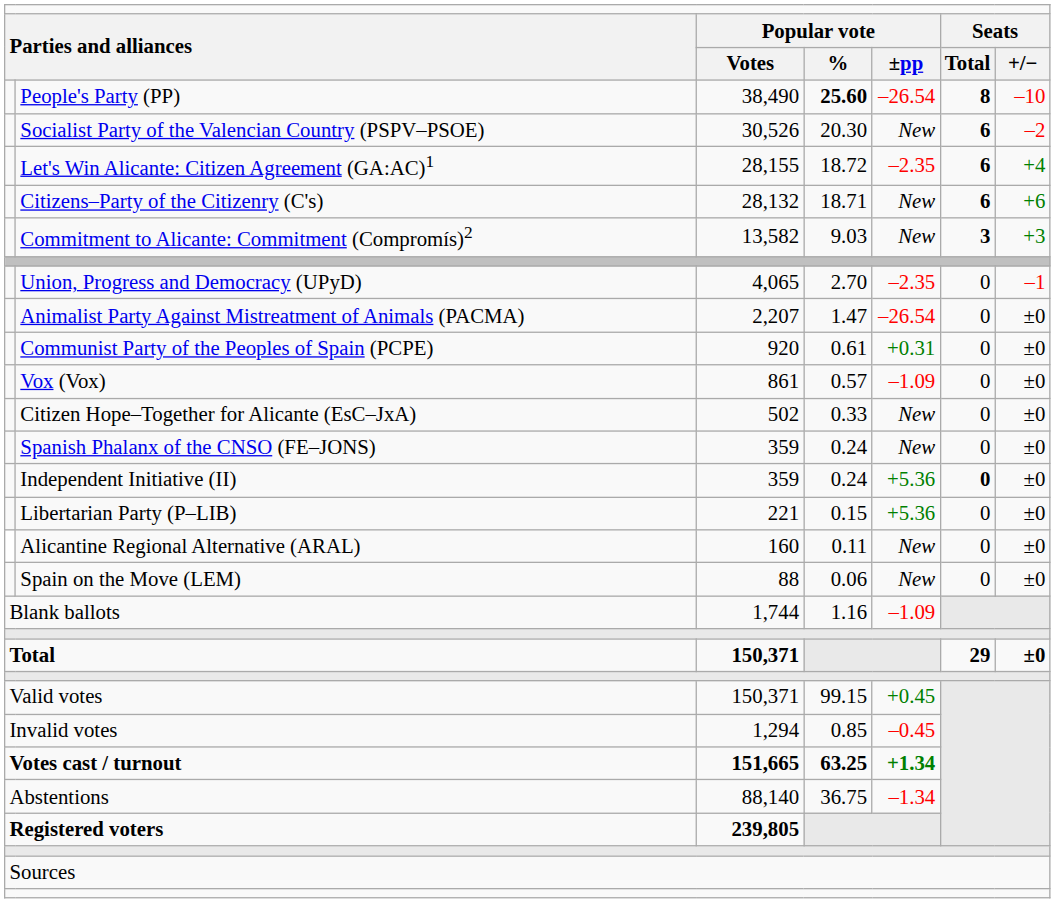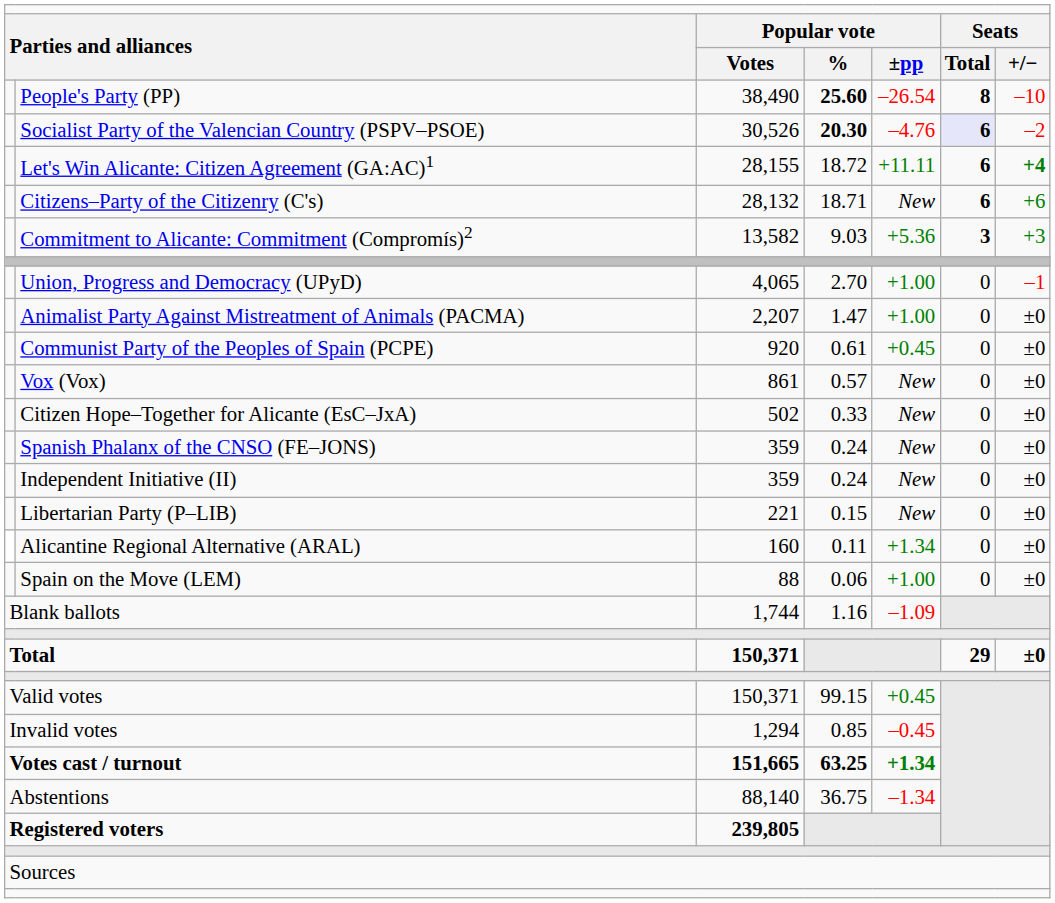(844, 129) normal -> (844, 129) bold
(917, 129) New -> (912, 129) –4.76
(985, 129) no background -> (985, 129) lavender background
(912, 165) –2.35 -> (907, 165) +11.11
(1034, 165) normal -> (1034, 165) bold
(917, 236) New -> (911, 236) +5.36
(912, 282) –2.35 -> (911, 282) +1.00
(907, 315) –26.54 -> (911, 315) +1.00
(911, 348) +0.31 -> (911, 348) +0.45
(912, 381) –1.09 -> (917, 381) New
(911, 480) +5.36 -> (917, 480) New
(985, 480) bold -> (985, 480) normal
(911, 513) +5.36 -> (917, 513) New
(917, 546) New -> (911, 546) +1.34
(917, 579) New -> (911, 579) +1.00
